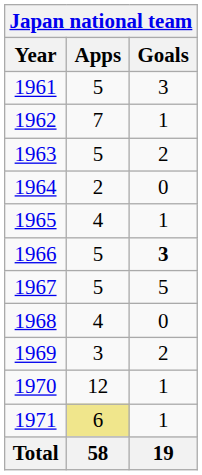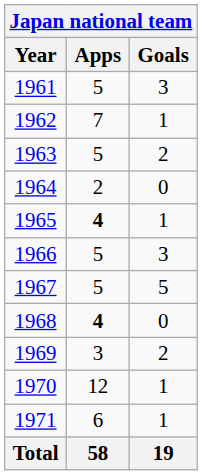(98, 220) normal -> (98, 220) bold
(163, 253) bold -> (163, 253) normal
(98, 320) normal -> (98, 320) bold
(98, 420) khaki background -> (98, 420) no background
